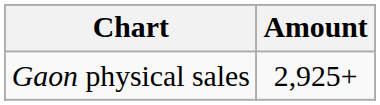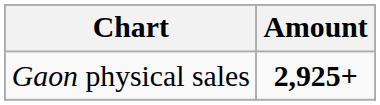(316, 75) normal -> (316, 75) bold
